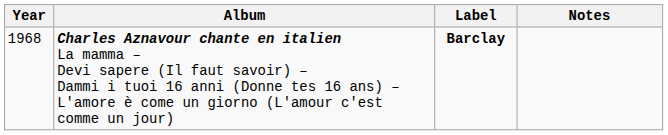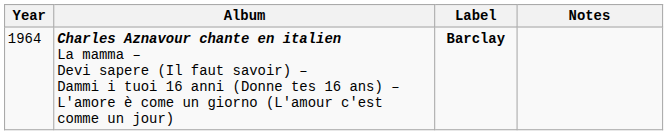(25, 39) 1968 -> (25, 39) 1964
